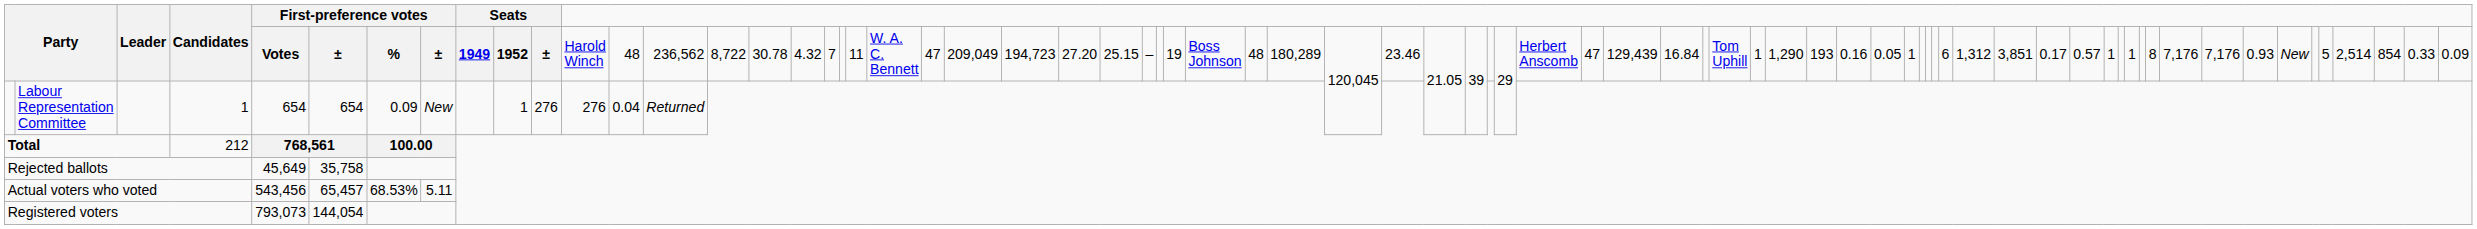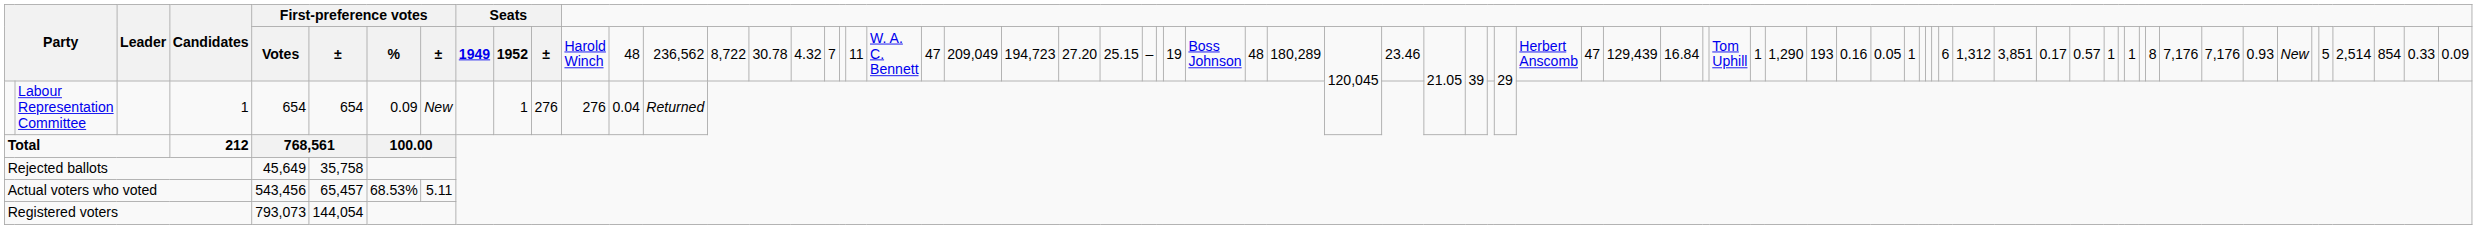(237, 146) normal -> (237, 146) bold
